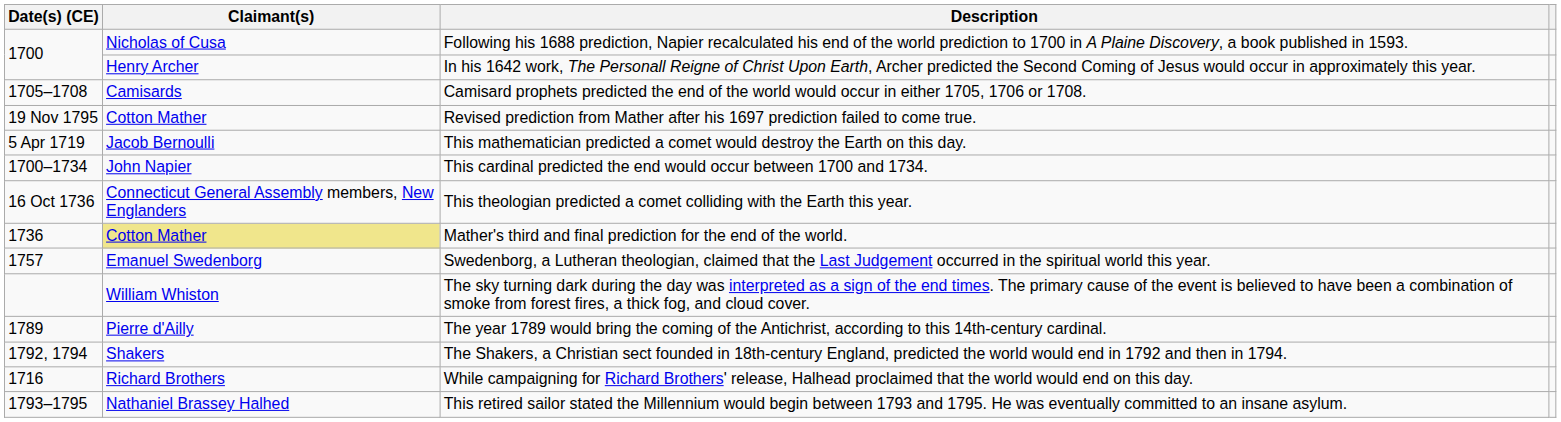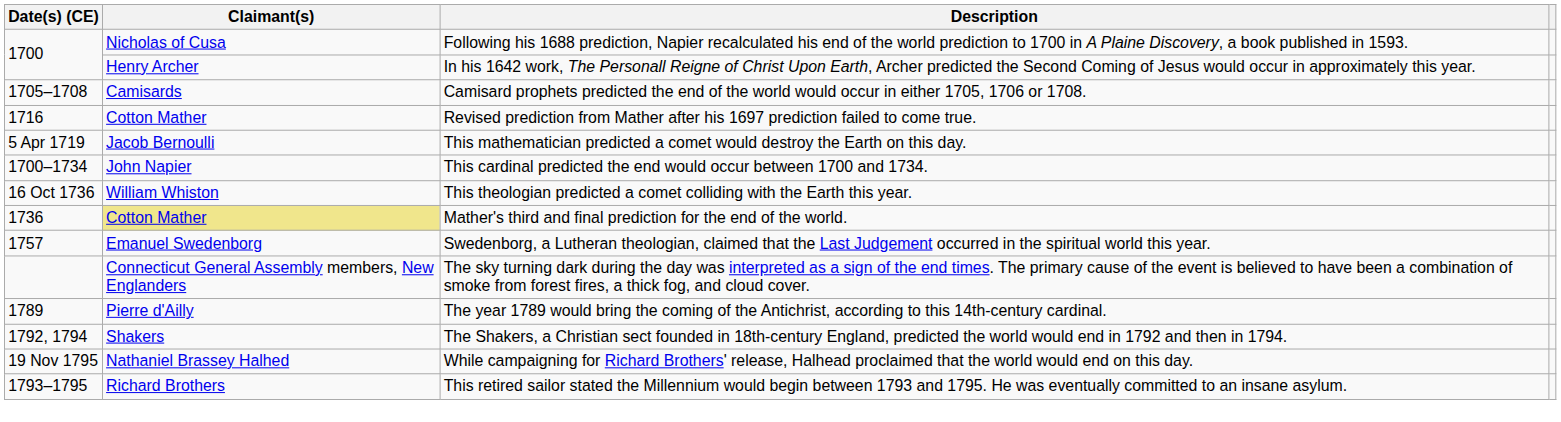(53, 117) 19 Nov 1795 -> (26, 117) 1716
(270, 201) Connecticut General Assembly members, New Englanders -> (162, 192) William Whiston
(162, 295) William Whiston -> (270, 277) Connecticut General Assembly members, New Englanders
(26, 379) 1716 -> (53, 361) 19 Nov 1795
(166, 379) Richard Brothers -> (198, 361) Nathaniel Brassey Halhed
(198, 404) Nathaniel Brassey Halhed -> (166, 386) Richard Brothers
